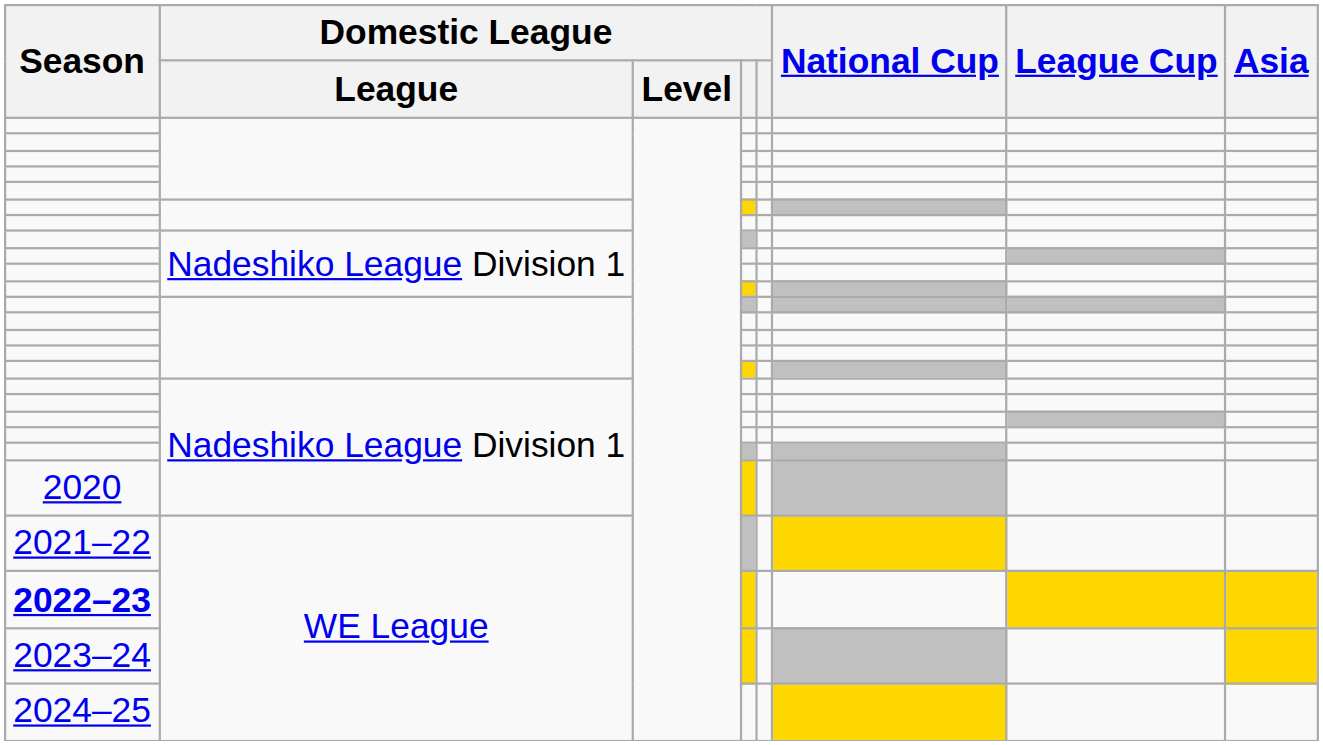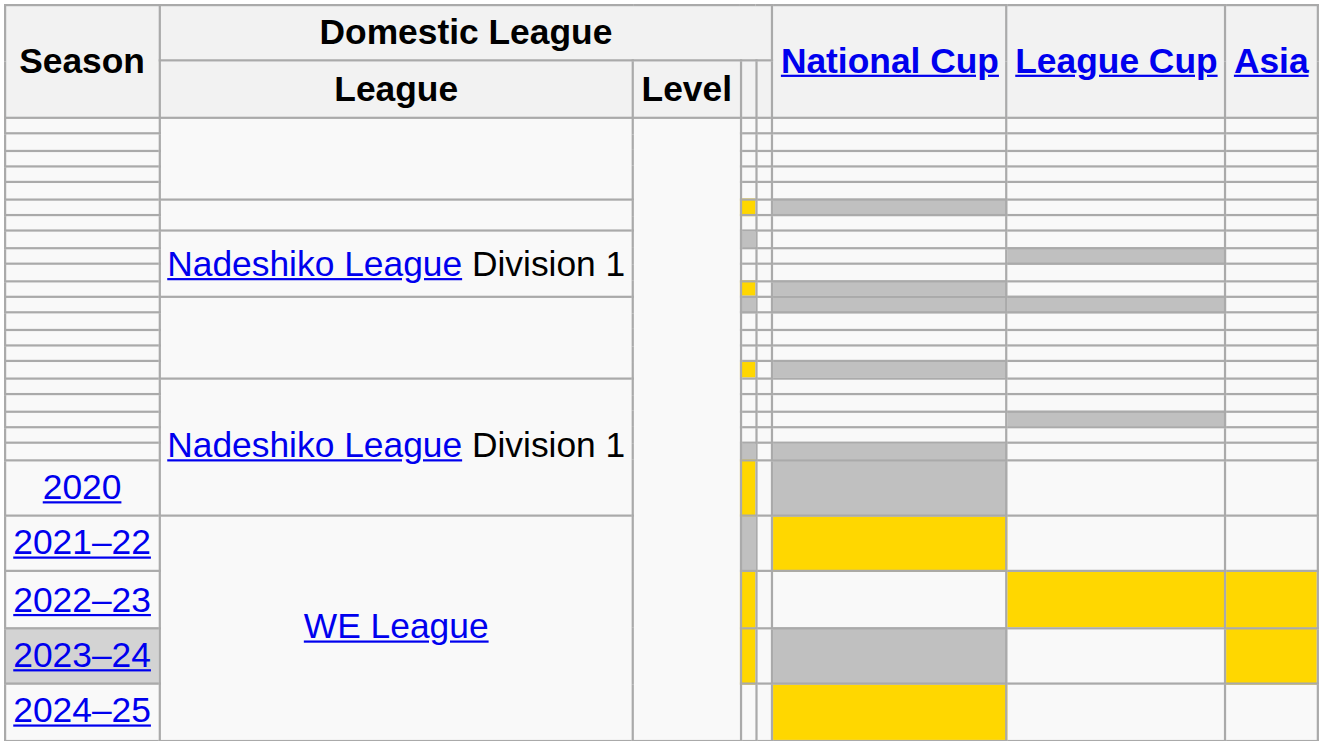(82, 599) bold -> (82, 599) normal
(82, 655) no background -> (82, 655) lightgrey background
